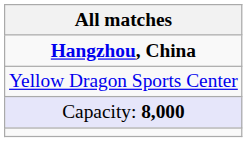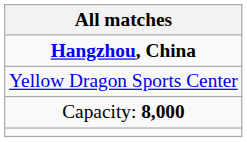(123, 111) lavender background -> (123, 111) no background
